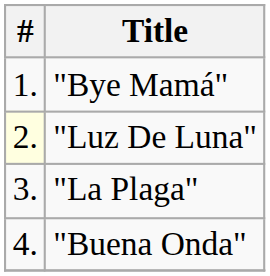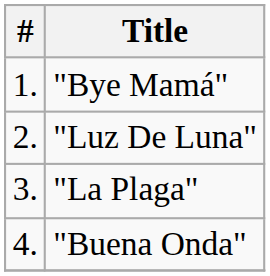(25, 137) lightyellow background -> (25, 137) no background
